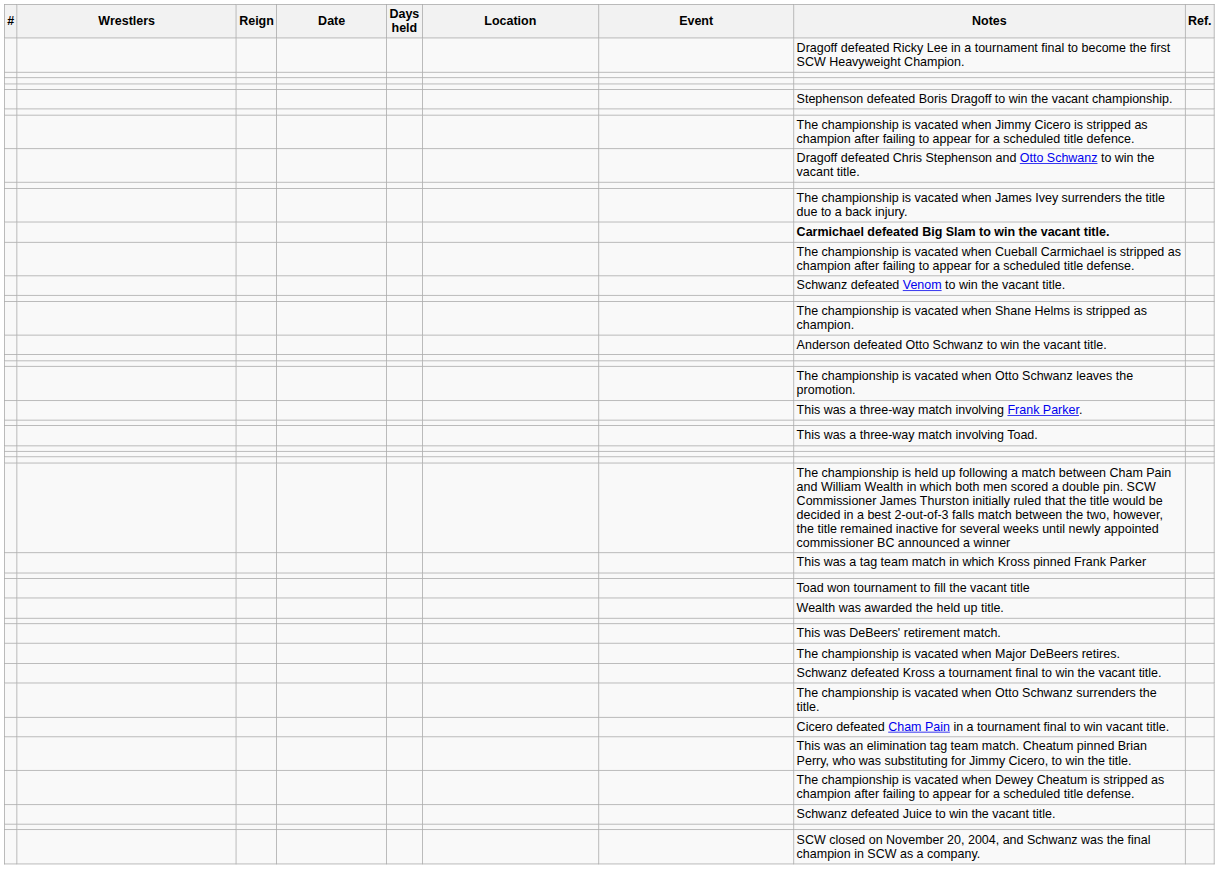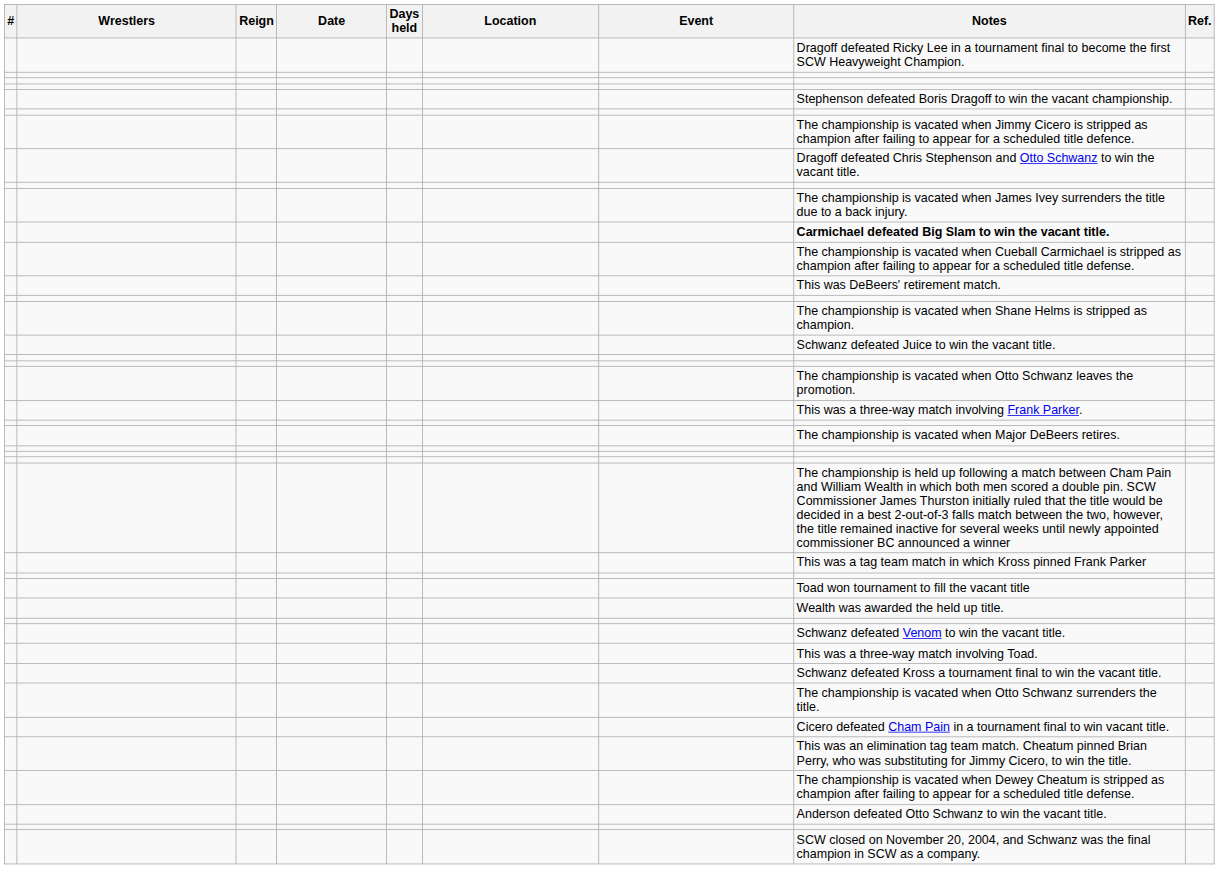(931, 285) Schwanz defeated Venom to win the vacant title. -> (899, 285) This was DeBeers' retirement match.
(952, 345) Anderson defeated Otto Schwanz to win the vacant title. -> (926, 345) Schwanz defeated Juice to win the vacant title.
(917, 435) This was a three-way match involving Toad. -> (958, 435) The championship is vacated when Major DeBeers retires.
(899, 633) This was DeBeers' retirement match. -> (931, 633) Schwanz defeated Venom to win the vacant title.
(958, 653) The championship is vacated when Major DeBeers retires. -> (917, 653) This was a three-way match involving Toad.
(926, 814) Schwanz defeated Juice to win the vacant title. -> (952, 814) Anderson defeated Otto Schwanz to win the vacant title.
